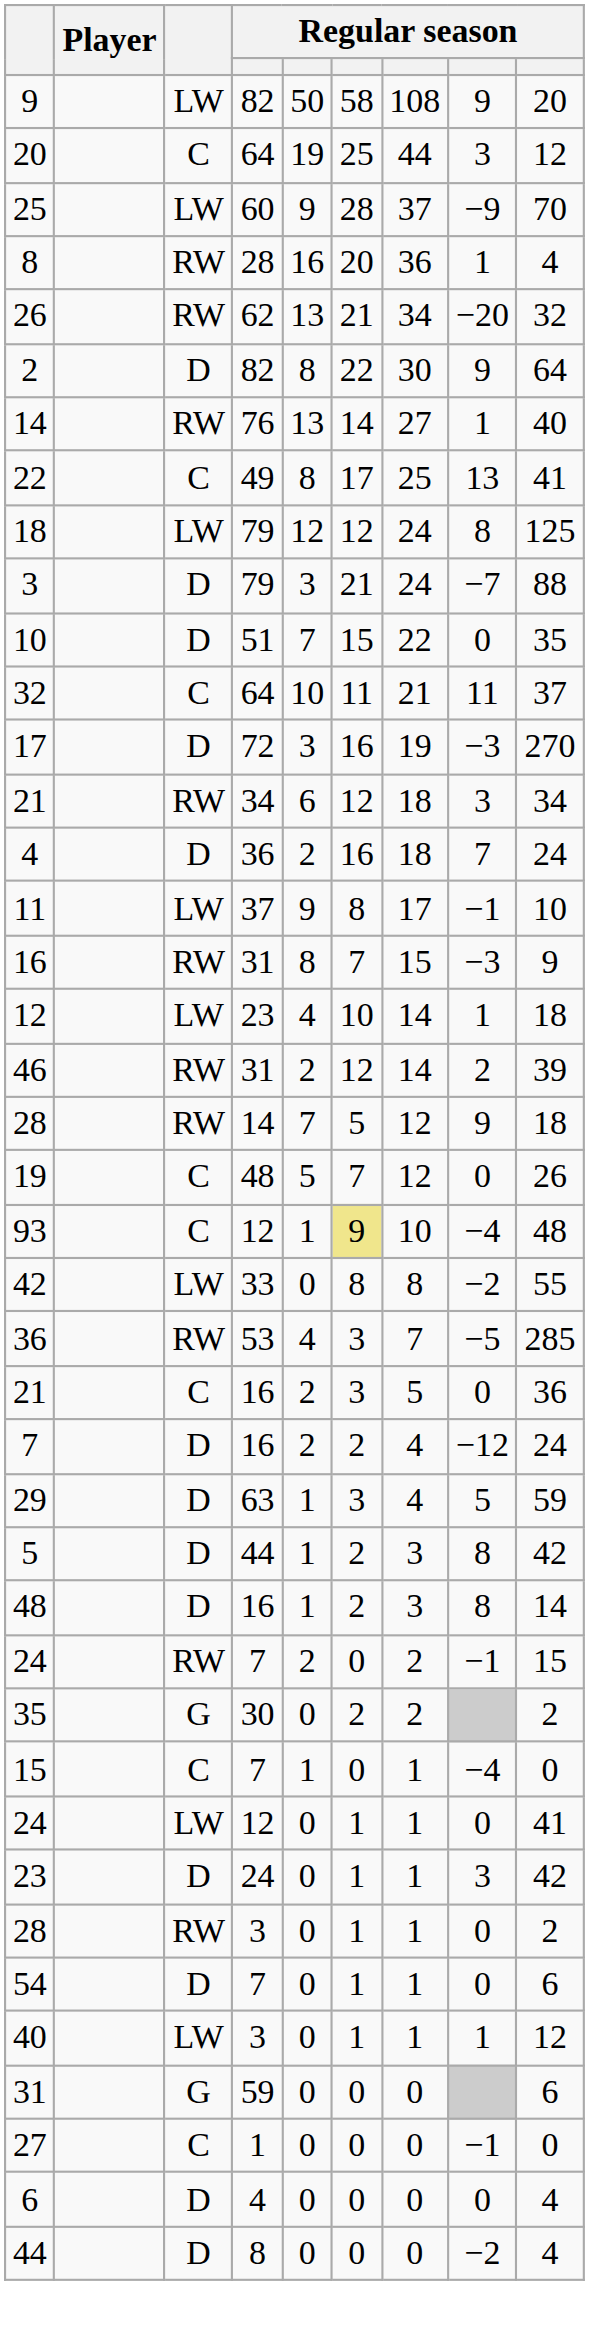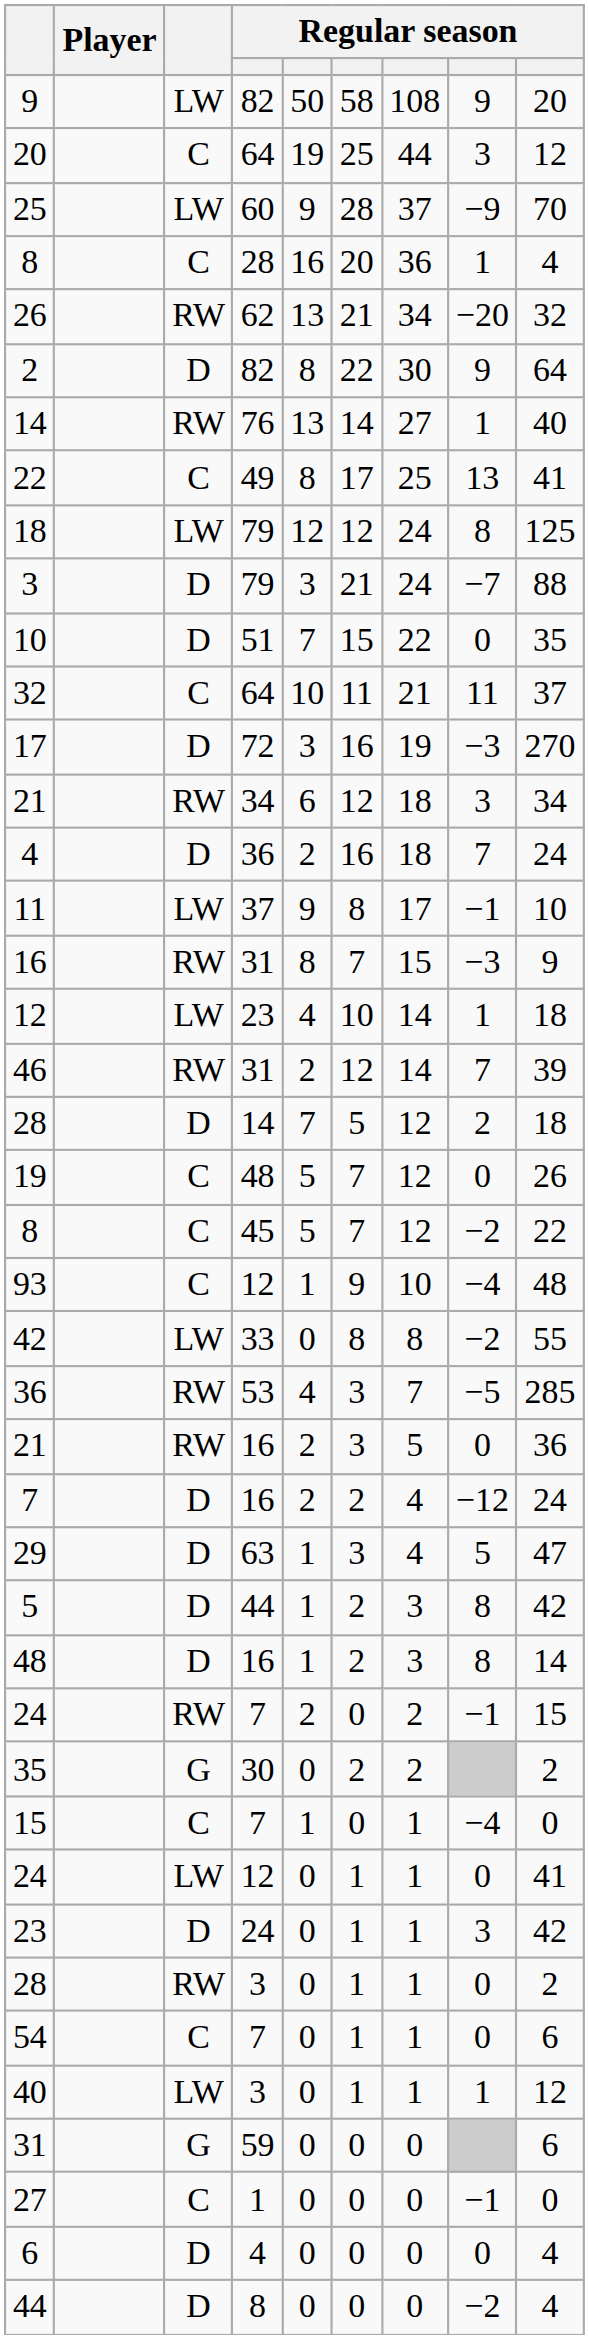(199, 262) RW -> (199, 262) C
(482, 1069) 2 -> (482, 1069) 7
(199, 1122) RW -> (199, 1122) D
(482, 1122) 9 -> (482, 1122) 2
+ row: (30, 1230)
(357, 1230) khaki background -> (357, 1284) no background
(199, 1391) C -> (199, 1445) RW
(550, 1499) 59 -> (550, 1553) 47
(199, 1983) D -> (199, 2037) C
